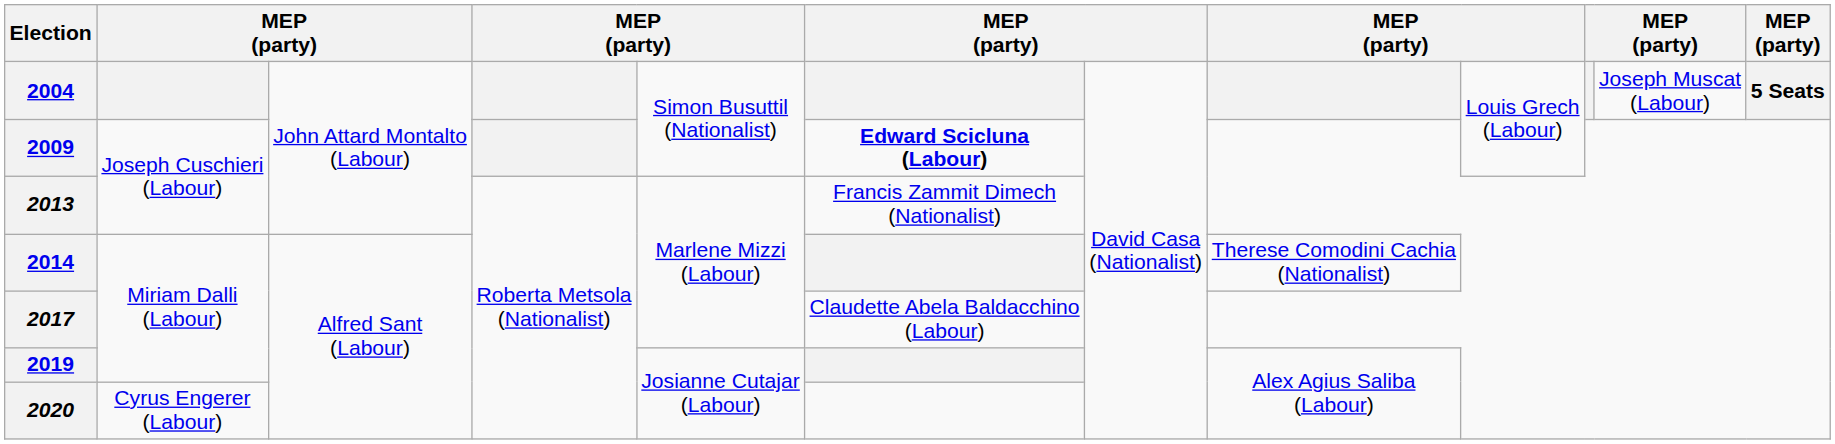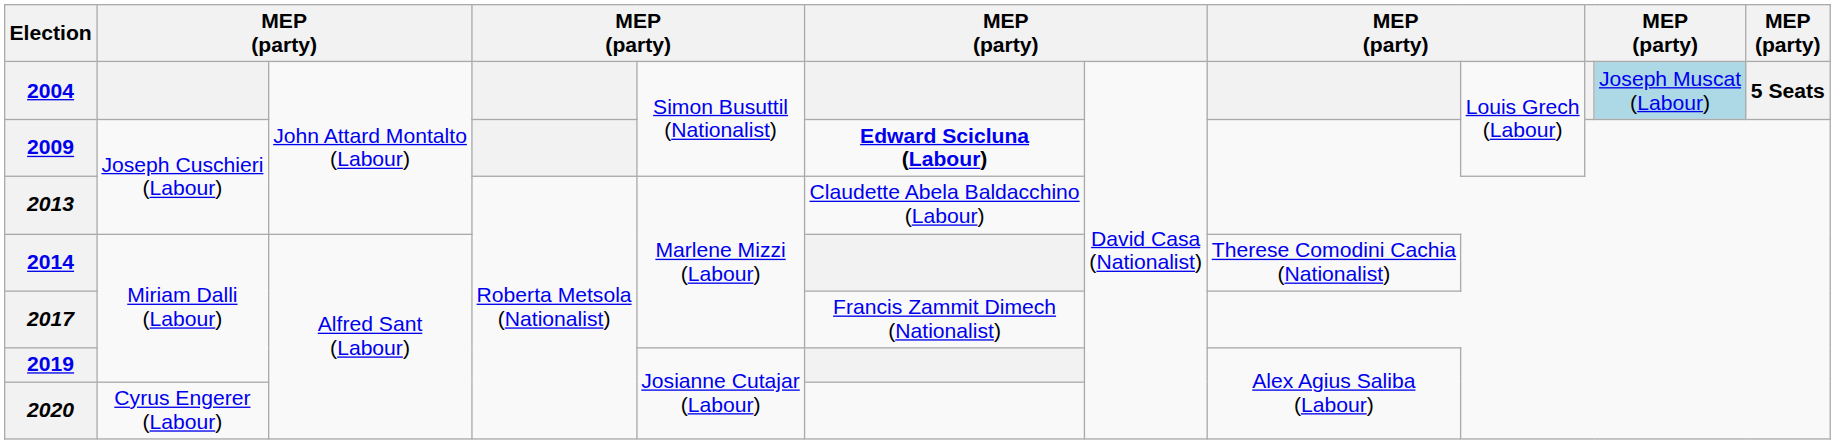(1670, 90) no background -> (1670, 90) lightblue background
(945, 204) Francis Zammit Dimech (Nationalist) -> (945, 204) Claudette Abela Baldacchino (Labour)
(945, 319) Claudette Abela Baldacchino (Labour) -> (945, 319) Francis Zammit Dimech (Nationalist)
